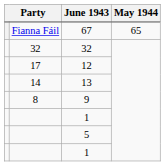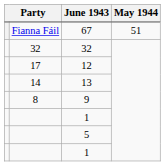(136, 31) 65 -> (136, 31) 51
